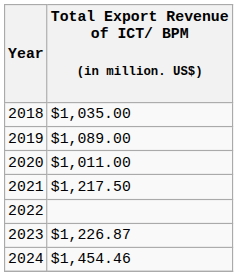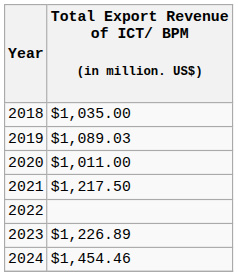(91, 139) $1,089.00 -> (91, 139) $1,089.03
(91, 235) $1,226.87 -> (91, 235) $1,226.89
